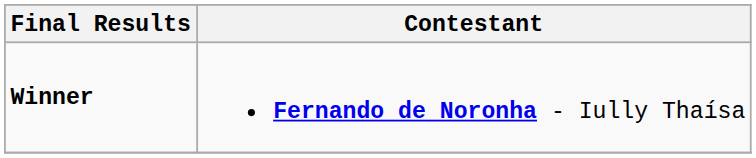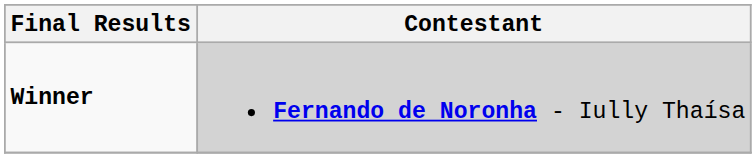(474, 111) no background -> (474, 111) lightgrey background
